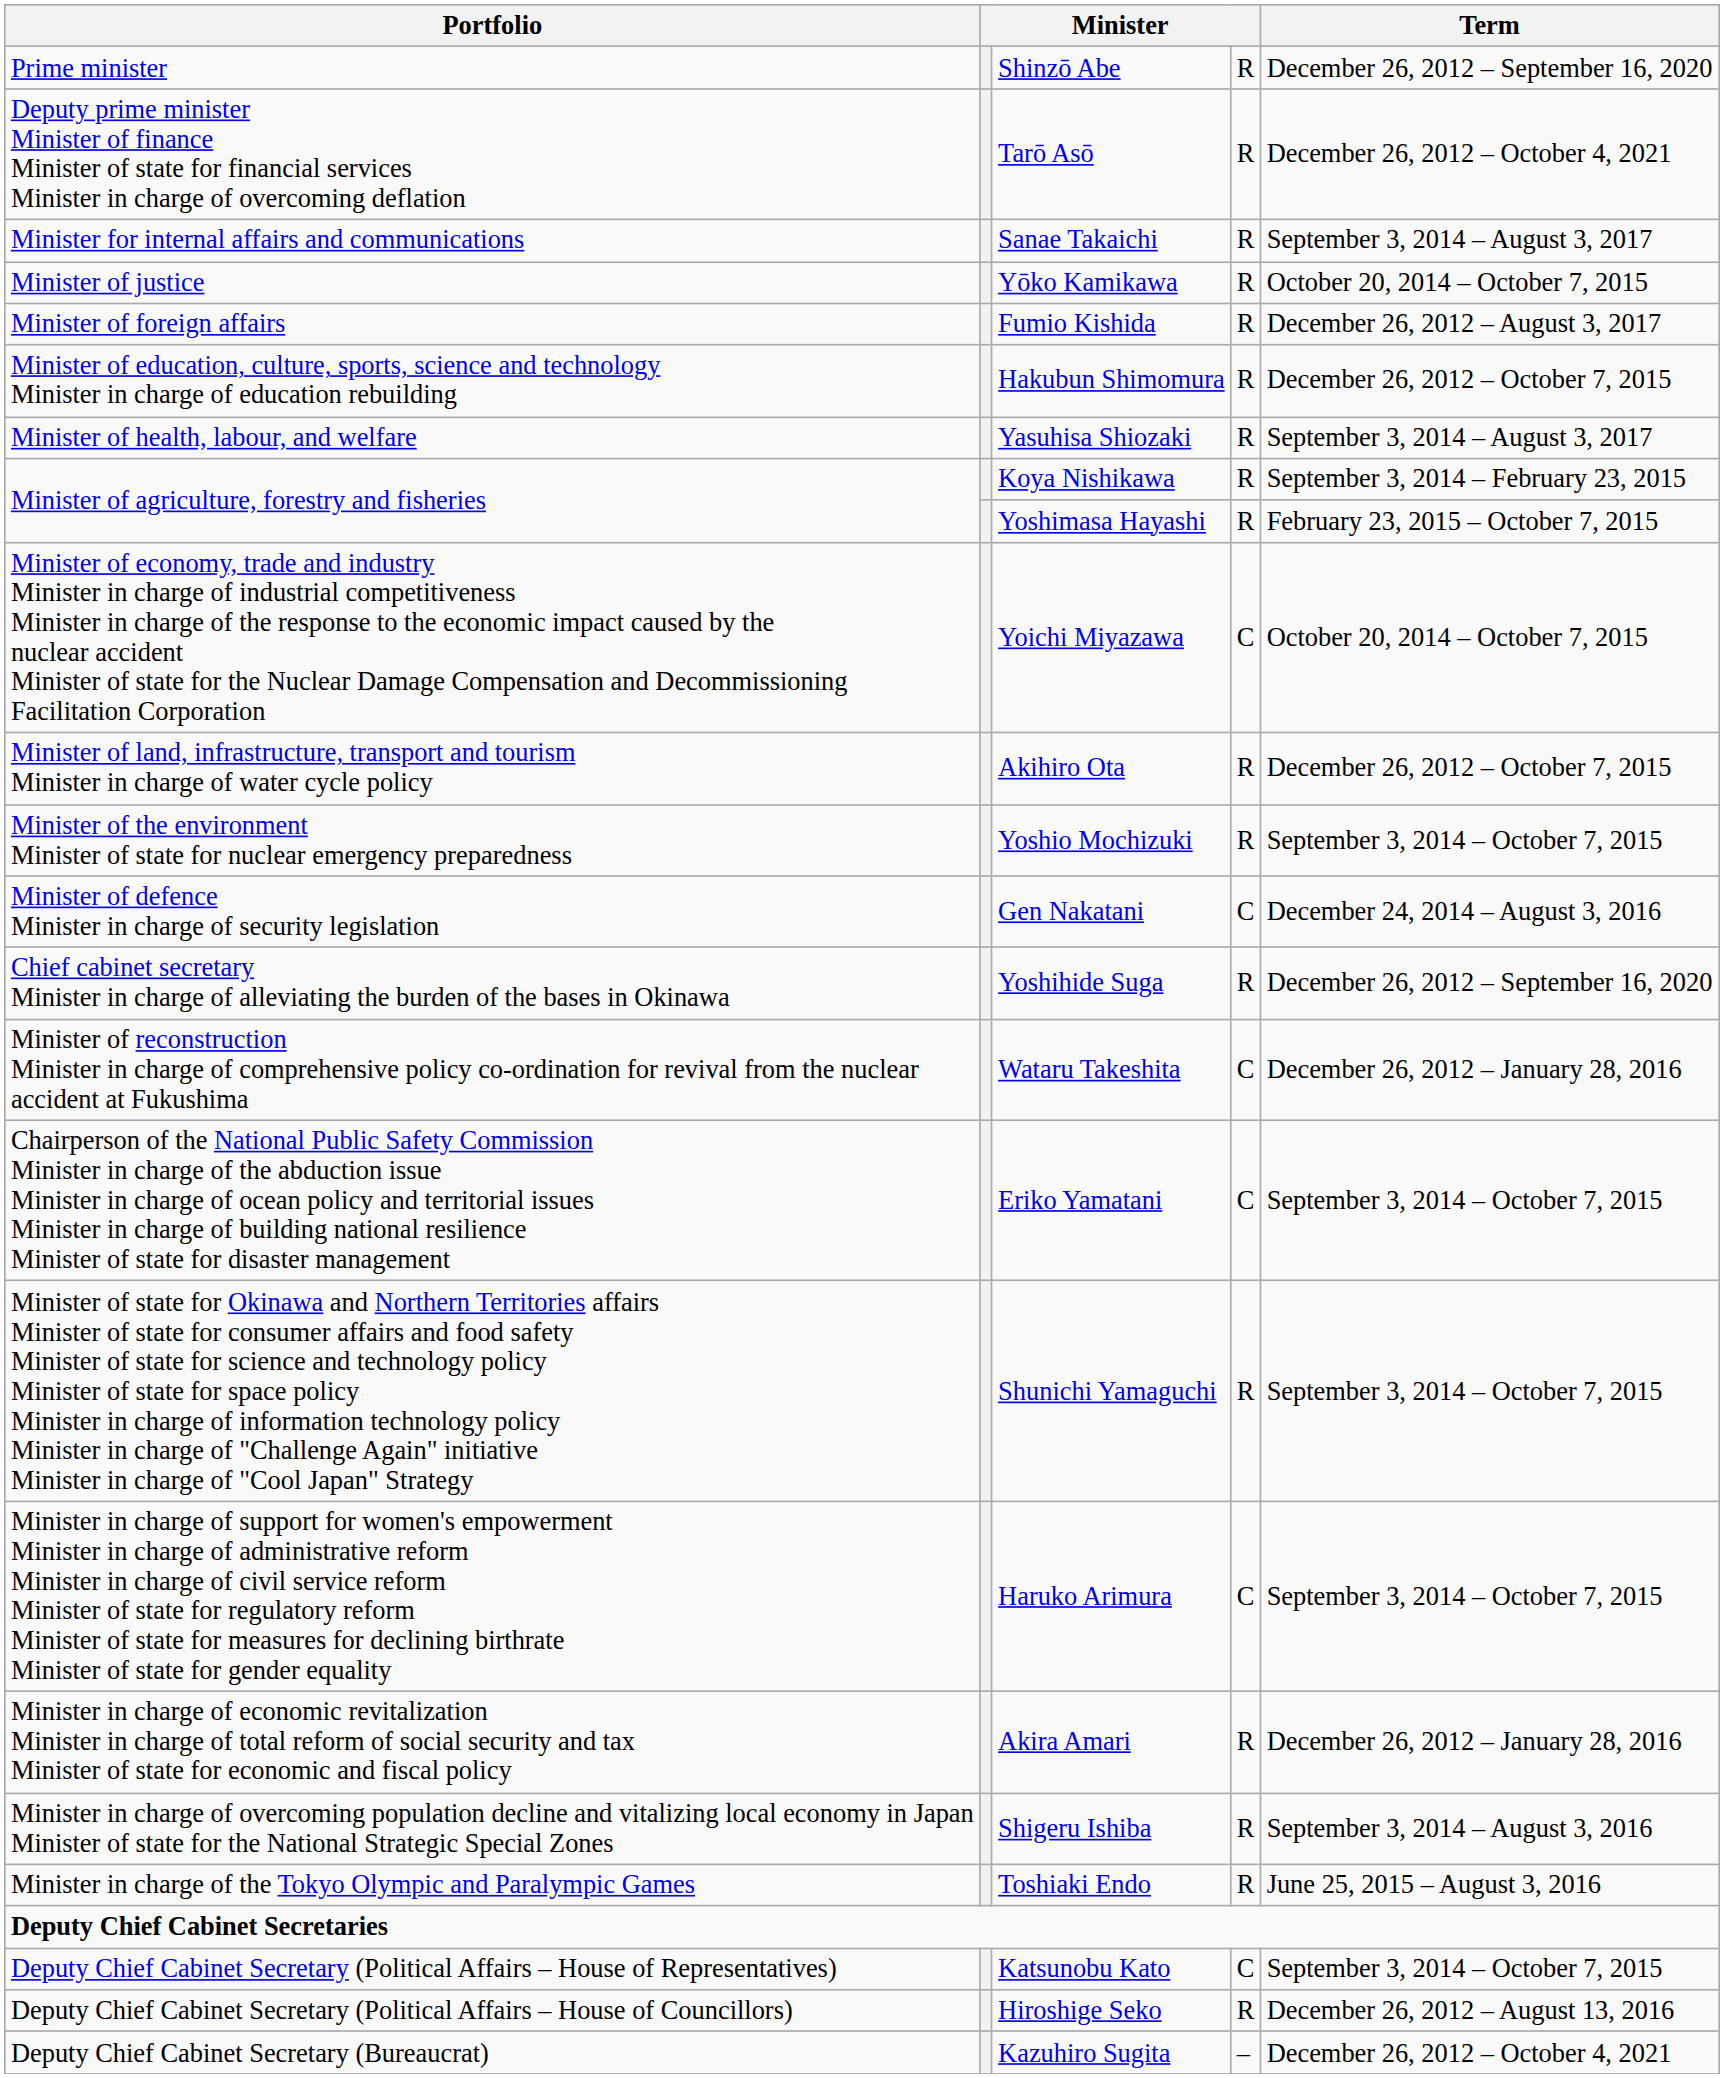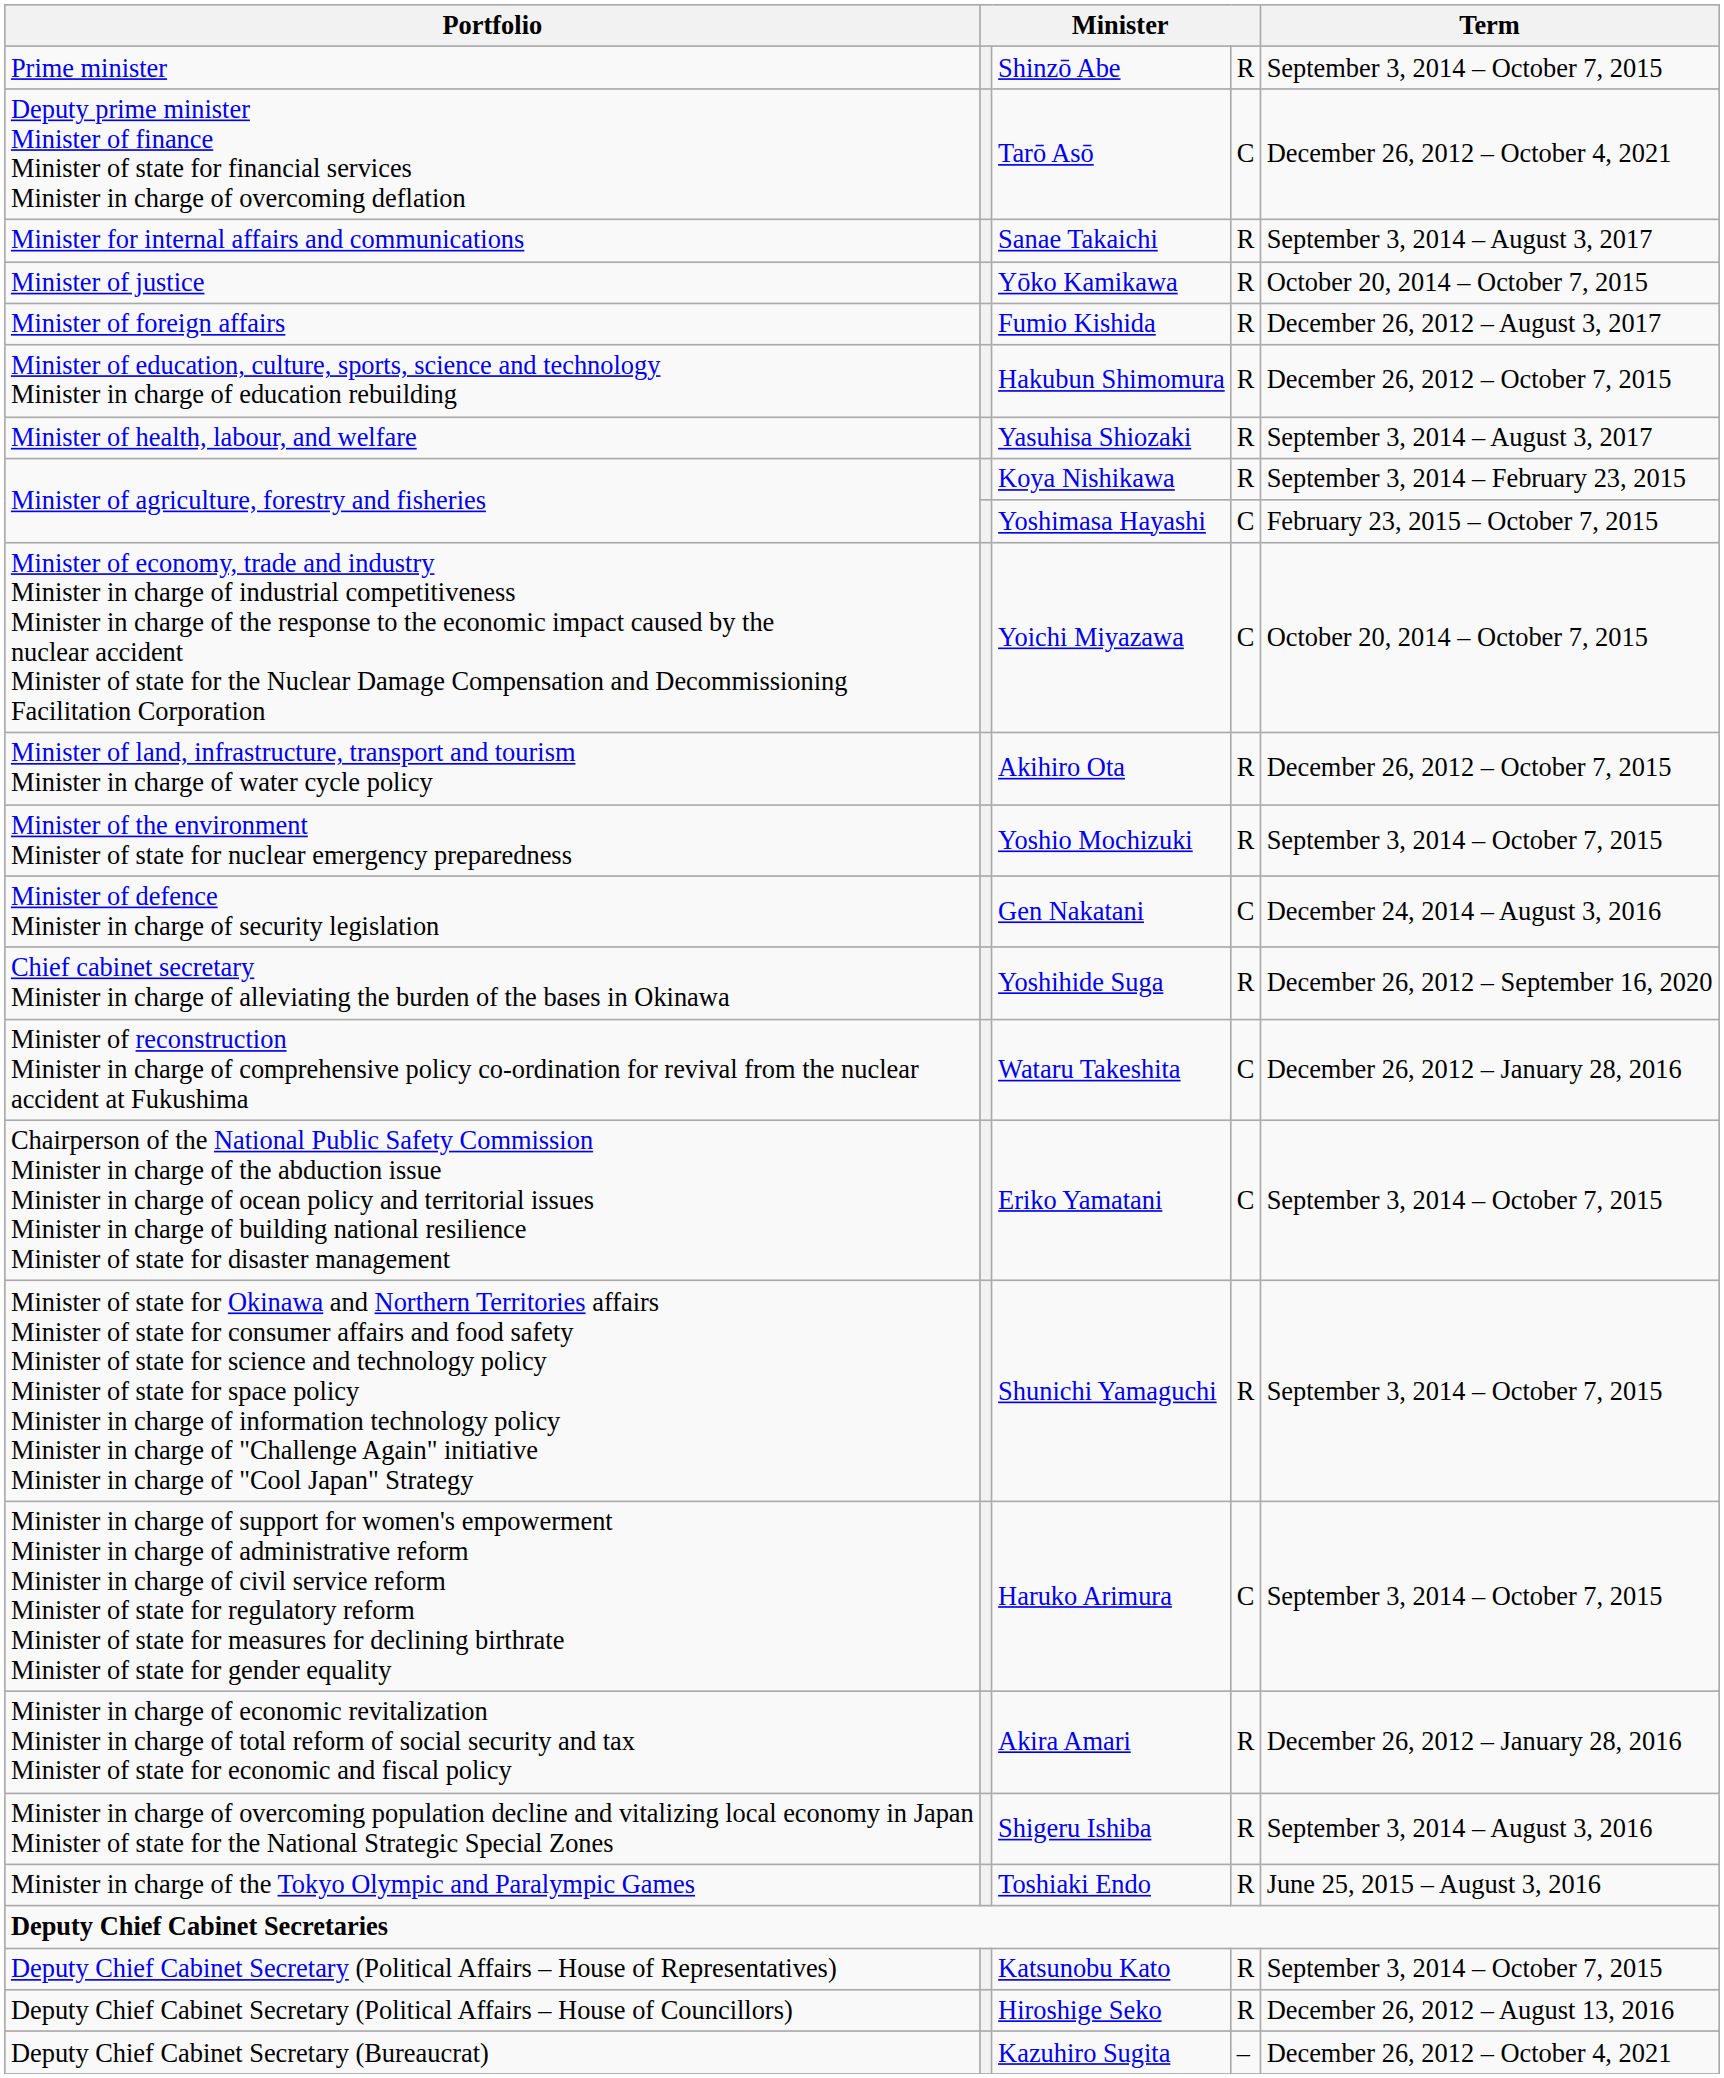(1490, 67) December 26, 2012 – September 16, 2020 -> (1465, 67) September 3, 2014 – October 7, 2015
(1246, 153) R -> (1246, 153) C
(1246, 521) R -> (1246, 521) C
(1246, 1968) C -> (1246, 1968) R
